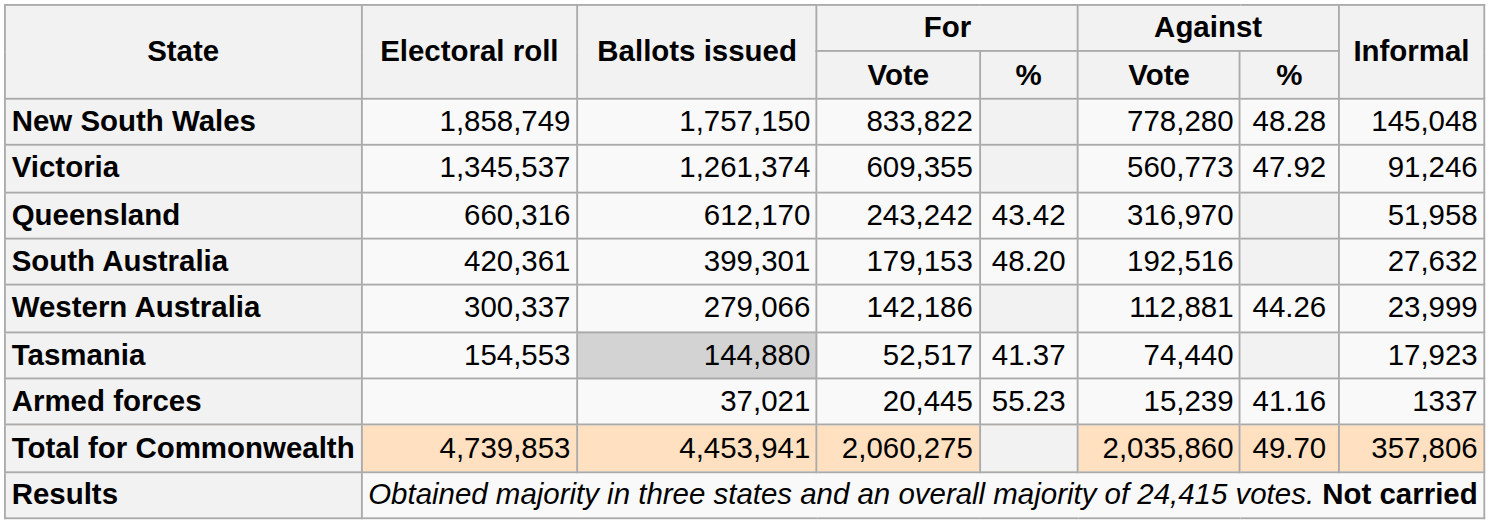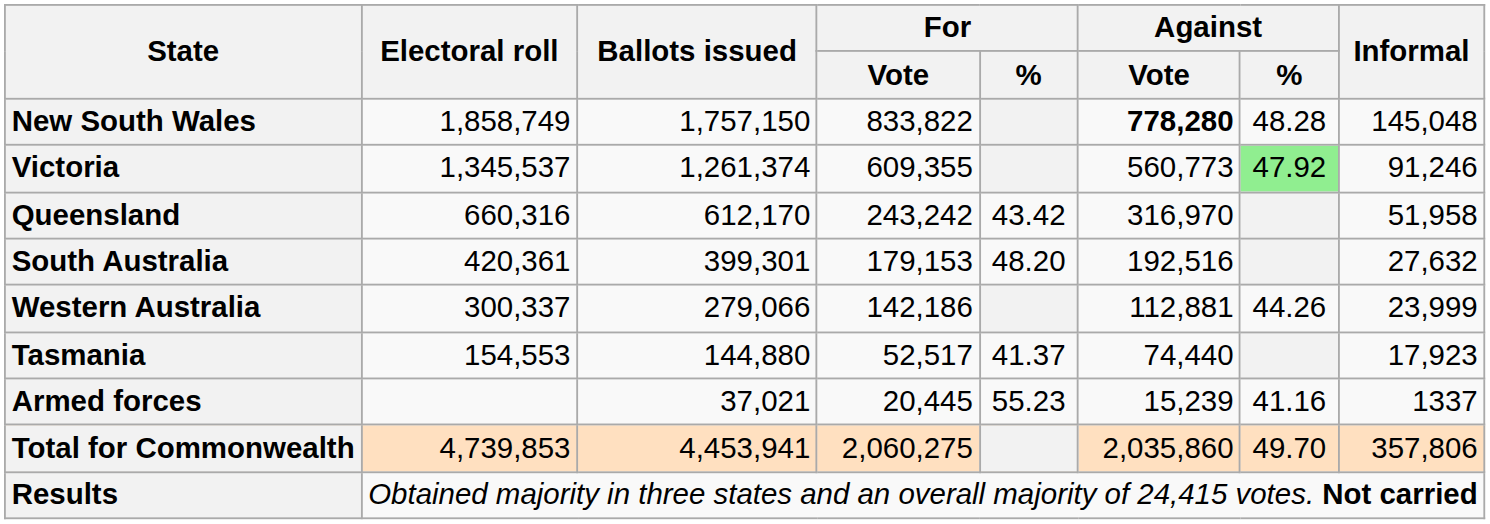(1180, 121) normal -> (1180, 121) bold
(1289, 167) no background -> (1289, 167) lightgreen background
(757, 354) lightgrey background -> (757, 354) no background
